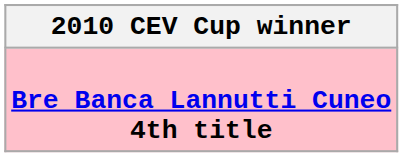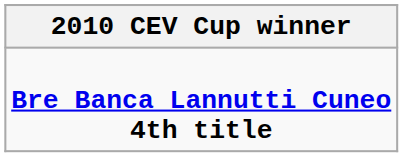(201, 115) pink background -> (201, 115) no background
